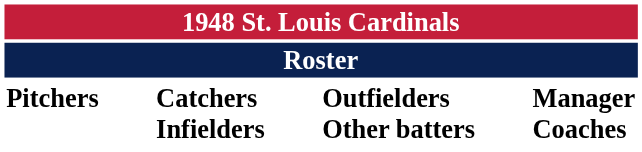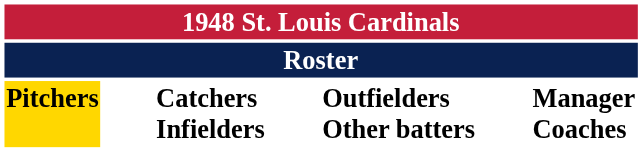(52, 98) no background -> (52, 98) gold background
